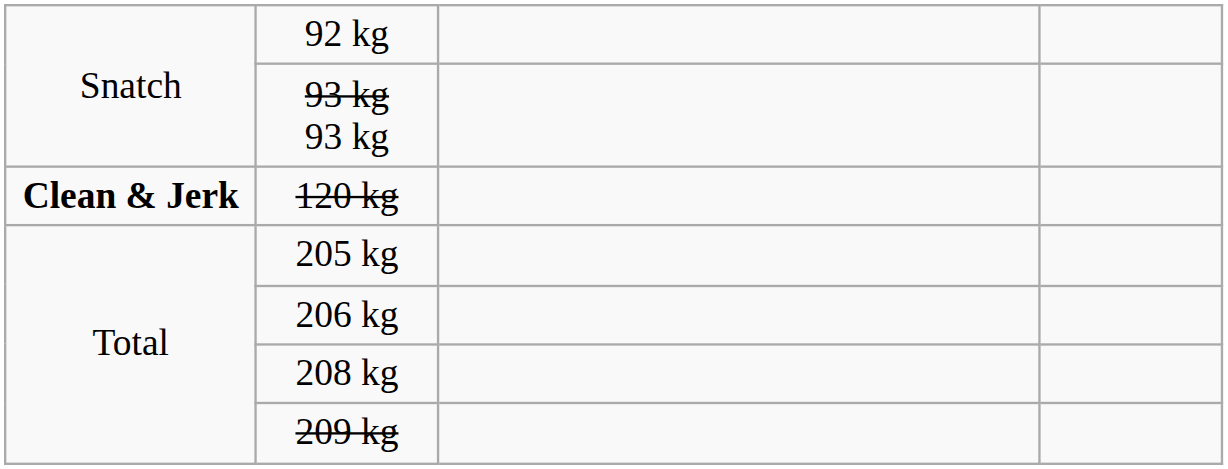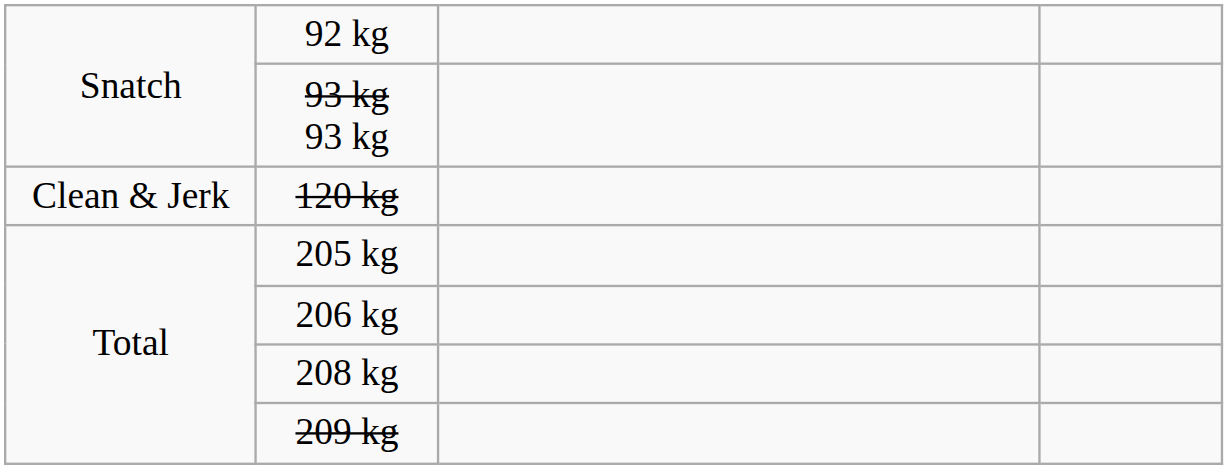(131, 195) bold -> (131, 195) normal
